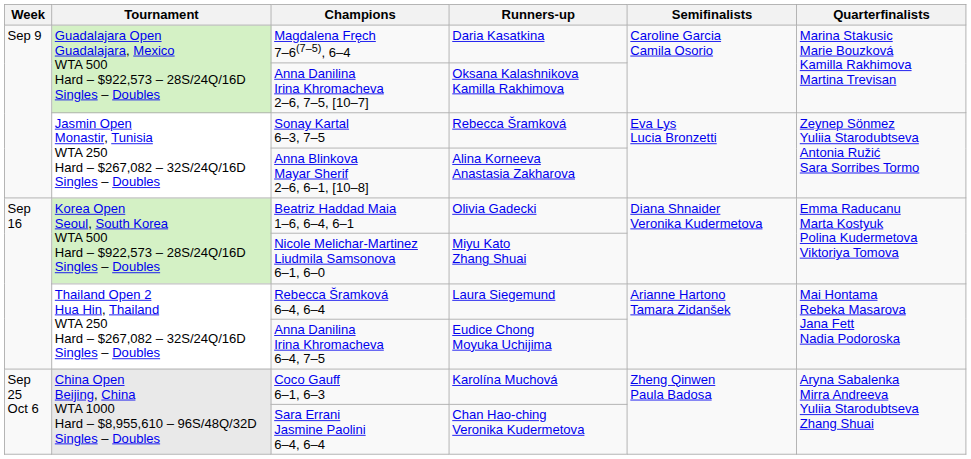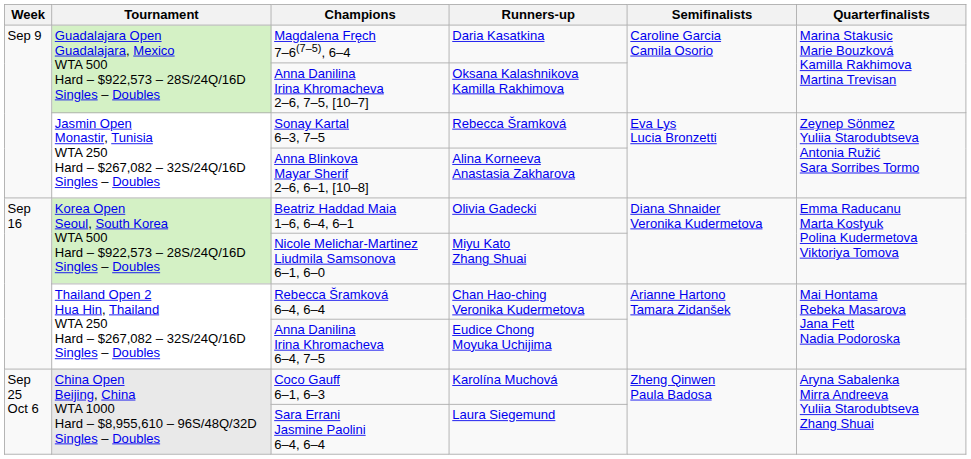(504, 294) Laura Siegemund -> (518, 301) Chan Hao-ching Veronika Kudermetova
(518, 422) Chan Hao-ching Veronika Kudermetova -> (504, 415) Laura Siegemund
